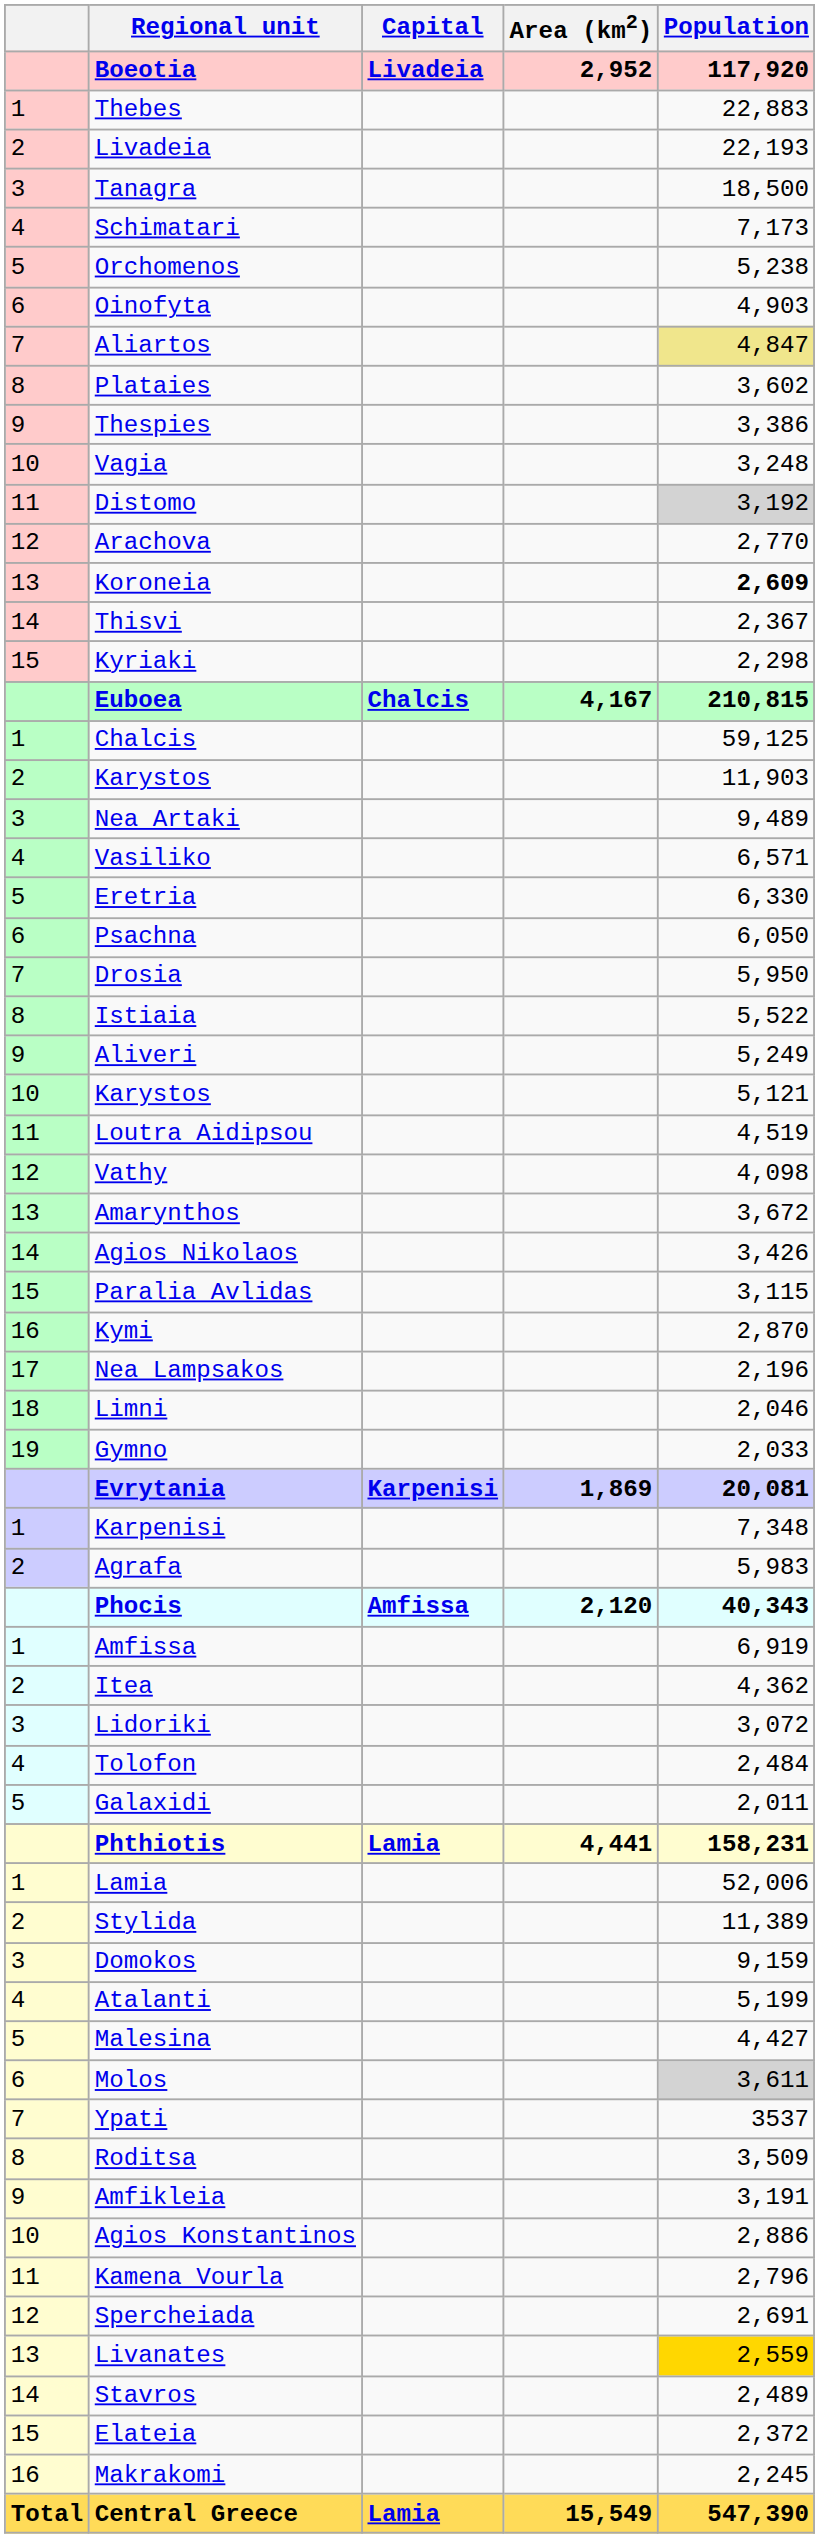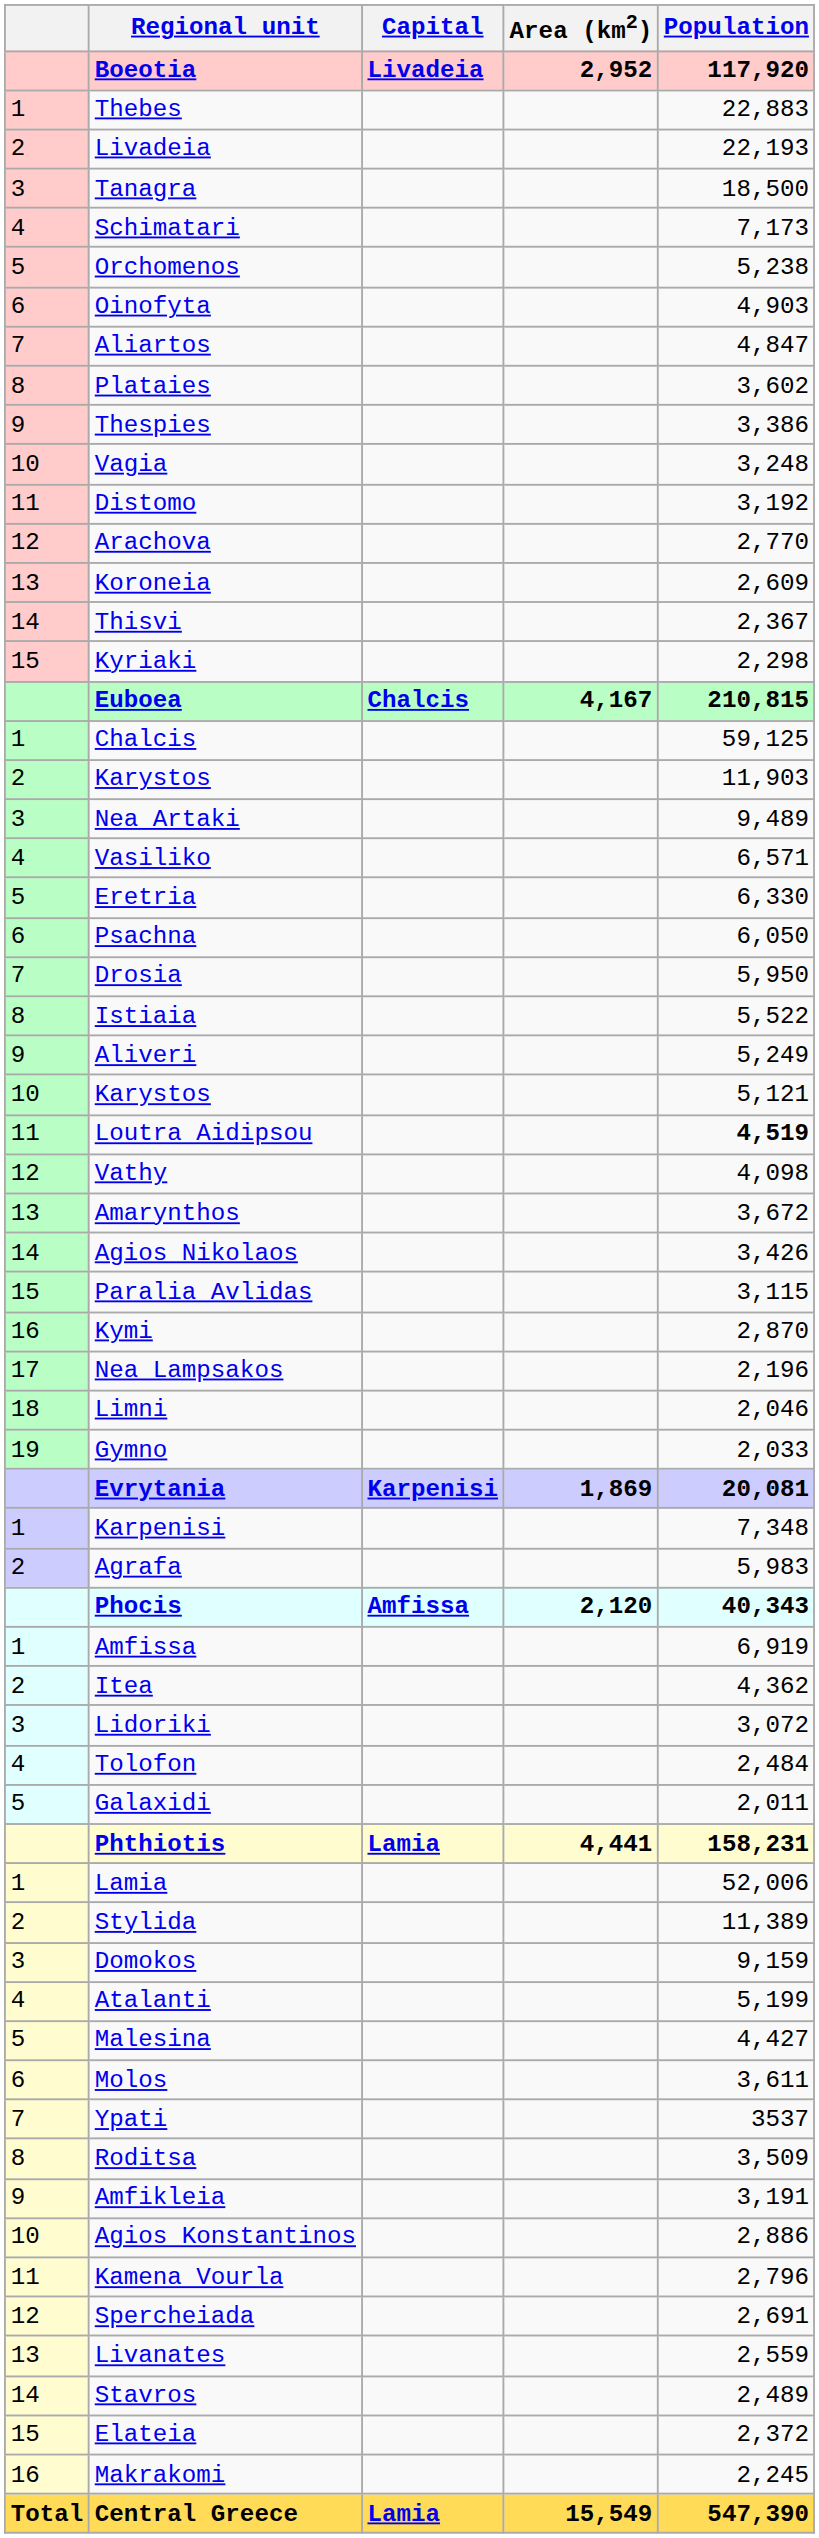(773, 346) khaki background -> (773, 346) no background
(773, 504) lightgrey background -> (773, 504) no background
(773, 583) bold -> (773, 583) normal
(773, 1134) normal -> (773, 1134) bold
(773, 2080) lightgrey background -> (773, 2080) no background
(773, 2356) gold background -> (773, 2356) no background
